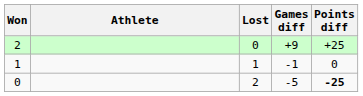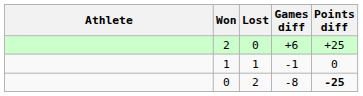columns swapped: (135, 20) <-> (17, 20)
(292, 45) +9 -> (292, 45) +6
(292, 82) -5 -> (292, 82) -8
